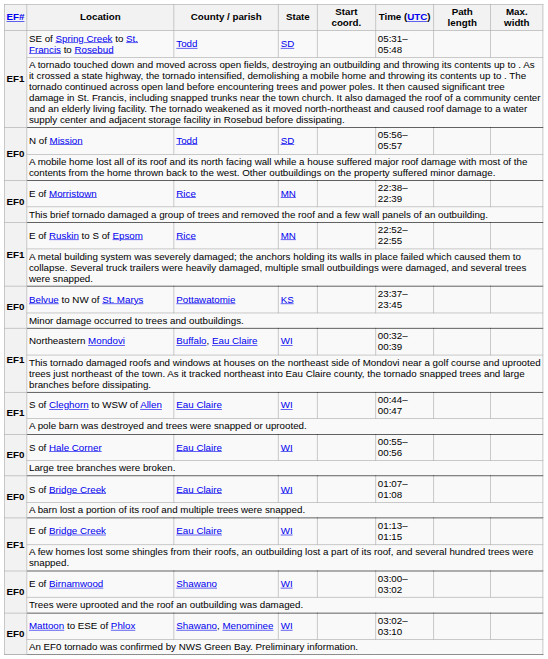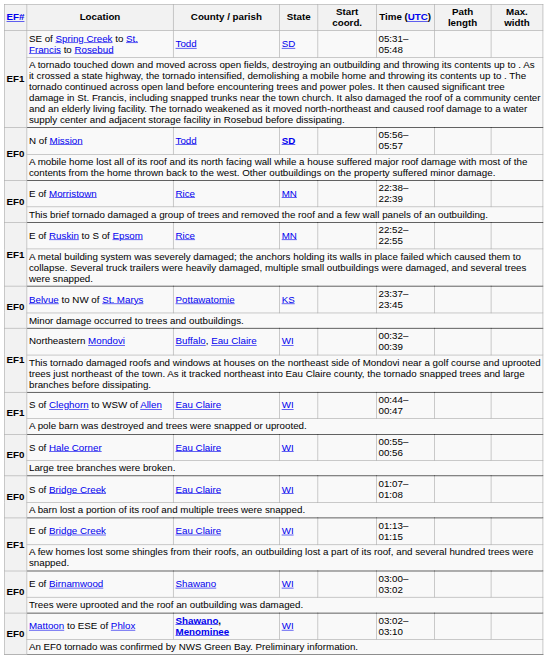(287, 141) normal -> (288, 141) bold
(225, 626) normal -> (202, 626) bold
